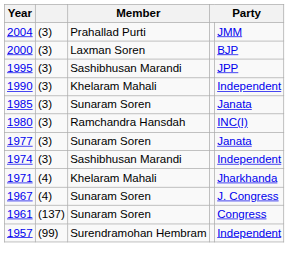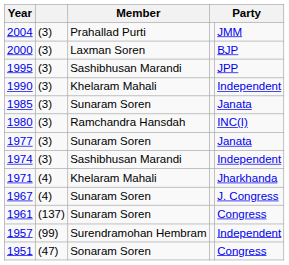+ row: (20, 251)
